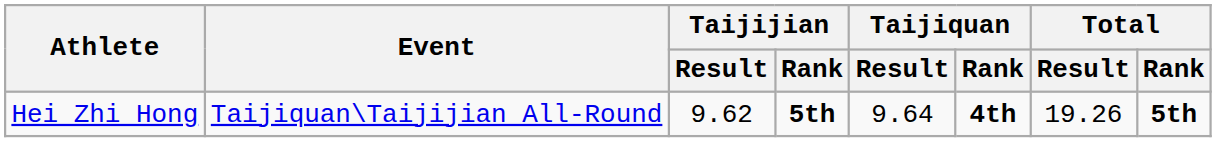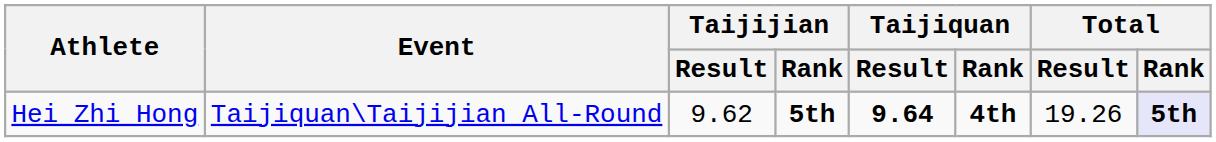(903, 114) normal -> (903, 114) bold
(1174, 114) no background -> (1174, 114) lavender background
